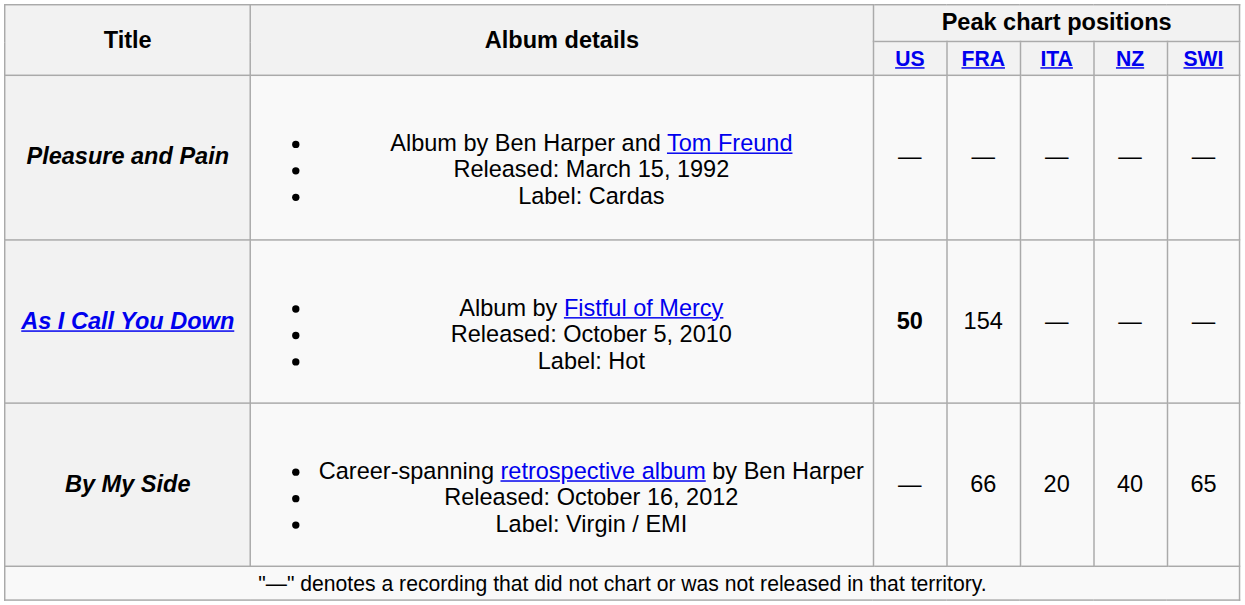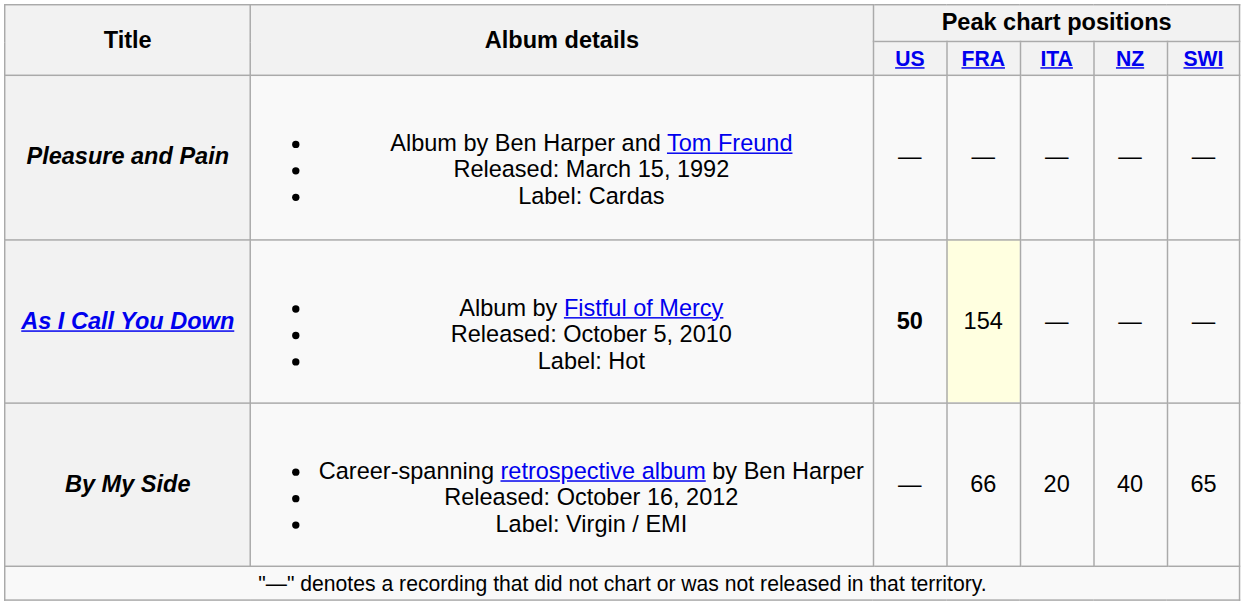(983, 320) no background -> (983, 320) lightyellow background
